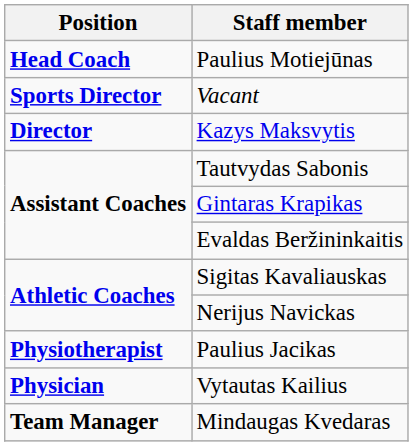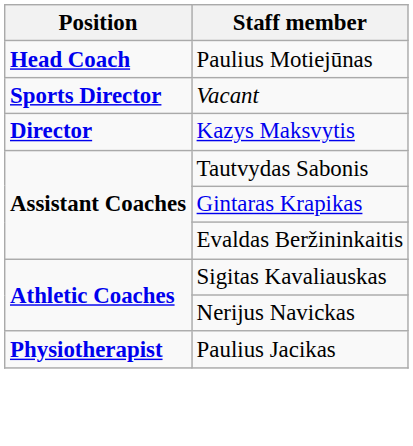- row: (272, 385)
- row: (293, 421)
